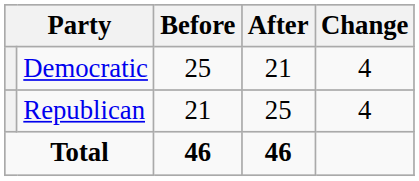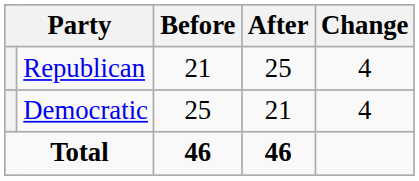rows swapped: (84, 110) <-> (86, 68)
